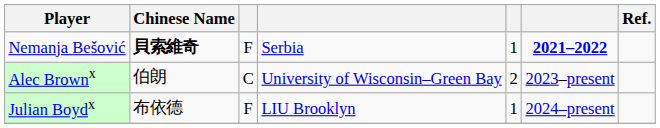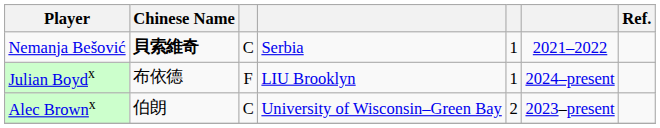(248, 47) F -> (248, 47) C
(570, 47) bold -> (570, 47) normal
rows swapped: (52, 108) <-> (52, 77)
